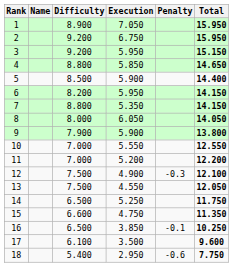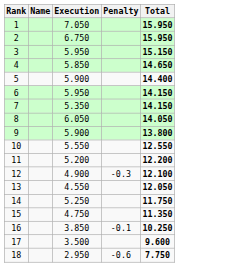- column: (79, 11)
